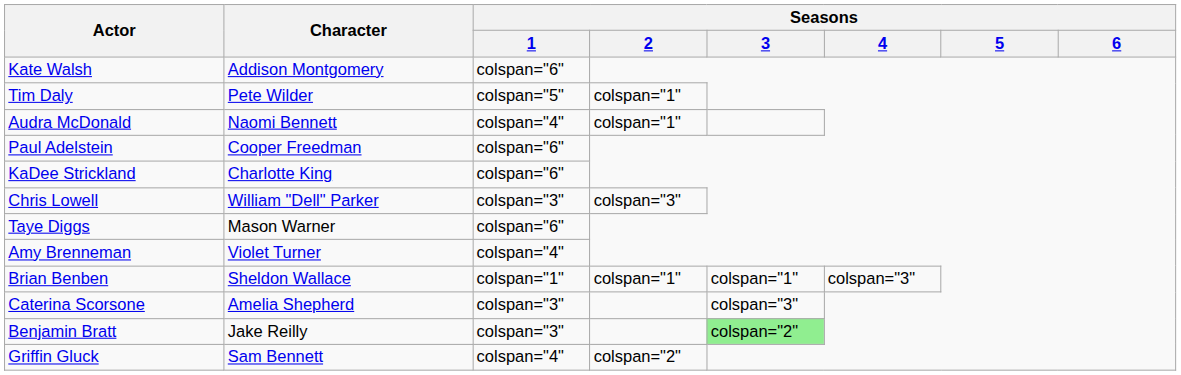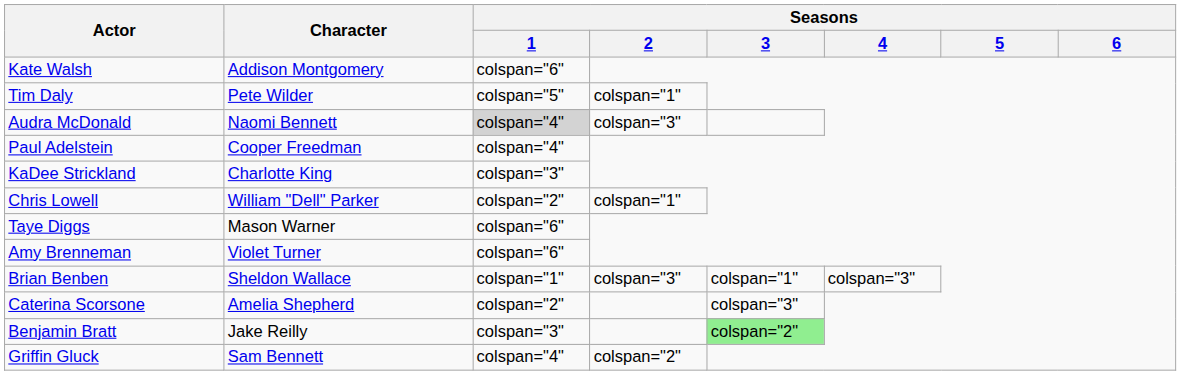(520, 122) no background -> (520, 122) lightgrey background
(637, 122) colspan="1" -> (637, 122) colspan="3"
(520, 148) colspan="6" -> (520, 148) colspan="4"
(520, 174) colspan="6" -> (520, 174) colspan="3"
(520, 200) colspan="3" -> (520, 200) colspan="2"
(637, 200) colspan="3" -> (637, 200) colspan="1"
(520, 252) colspan="4" -> (520, 252) colspan="6"
(637, 278) colspan="1" -> (637, 278) colspan="3"
(520, 305) colspan="3" -> (520, 305) colspan="2"
